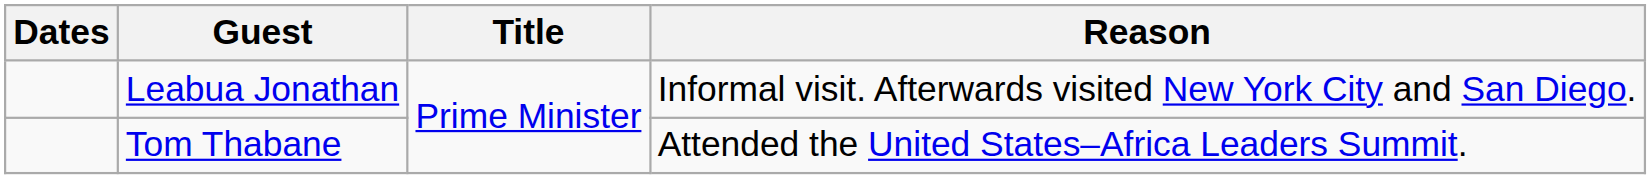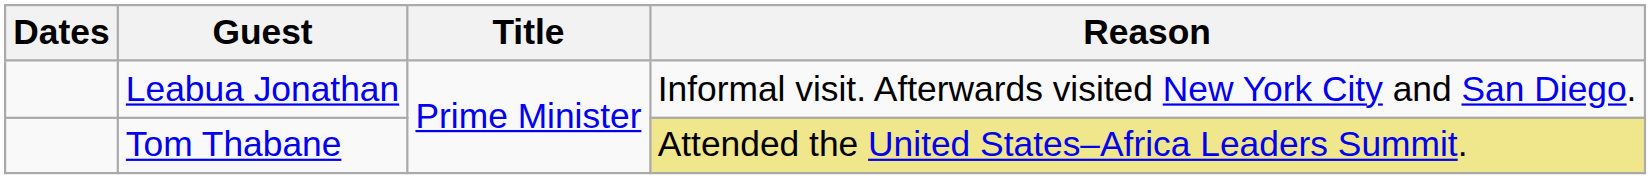(1063, 144) no background -> (1063, 144) khaki background
